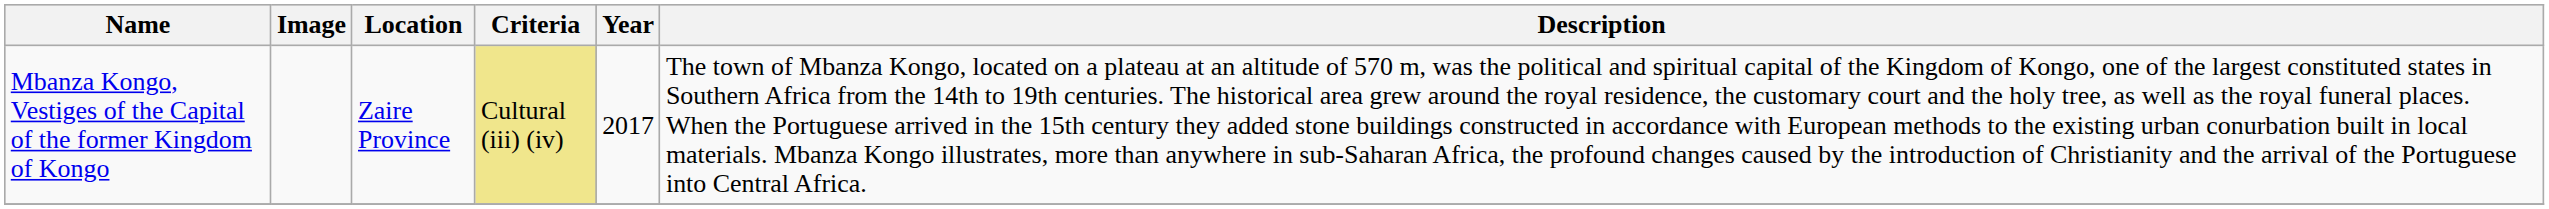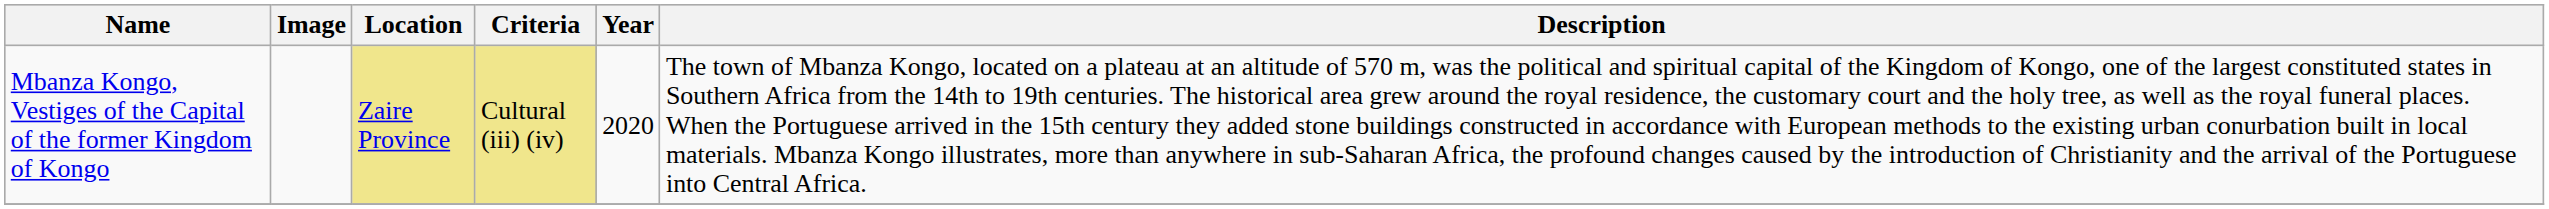(404, 124) no background -> (404, 124) khaki background
(628, 124) 2017 -> (628, 124) 2020
